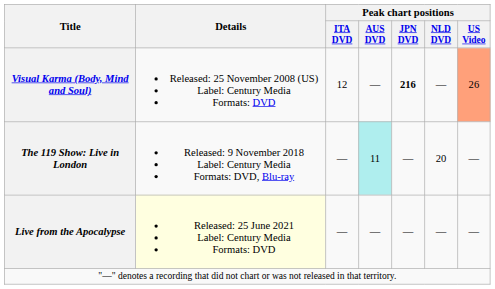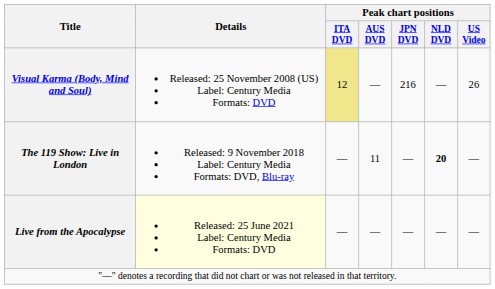(342, 84) no background -> (342, 84) khaki background
(408, 84) bold -> (408, 84) normal
(474, 84) lightsalmon background -> (474, 84) no background
(375, 158) paleturquoise background -> (375, 158) no background
(441, 158) normal -> (441, 158) bold
